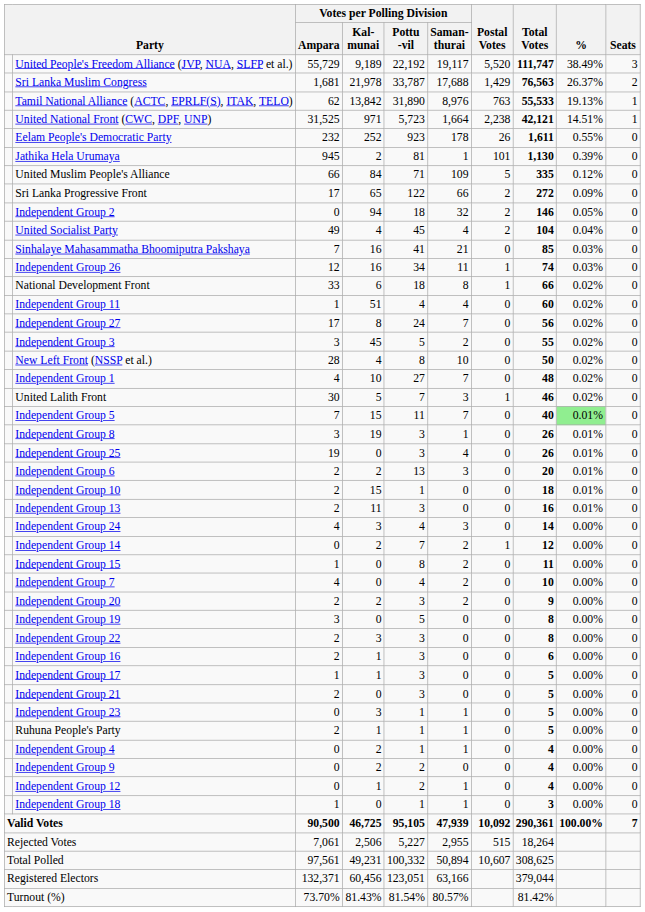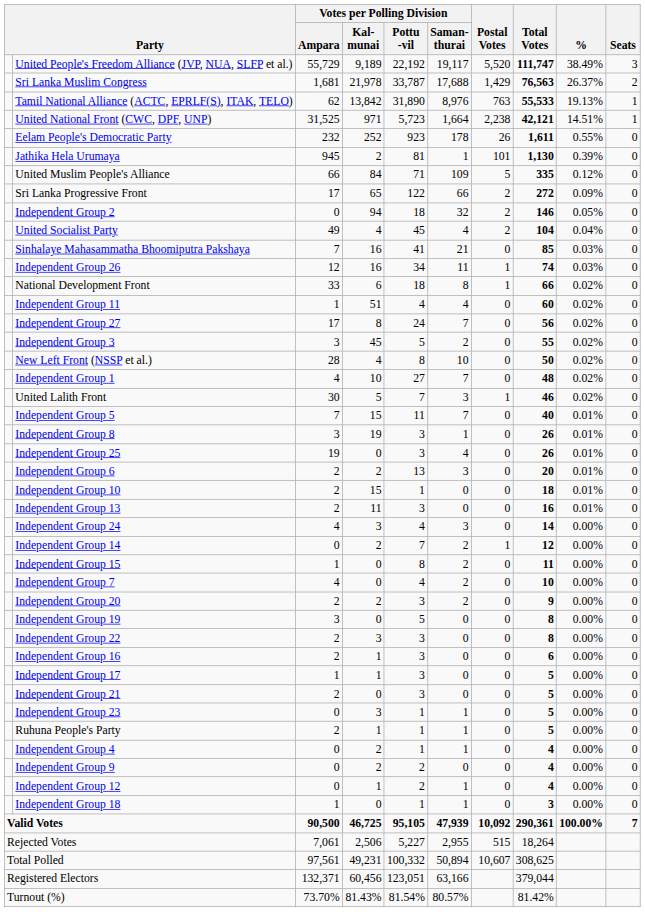(588, 415) lightgreen background -> (588, 415) no background
